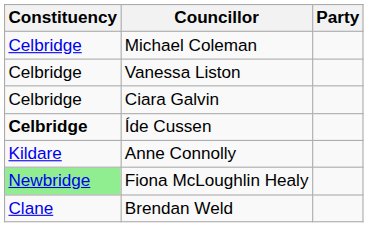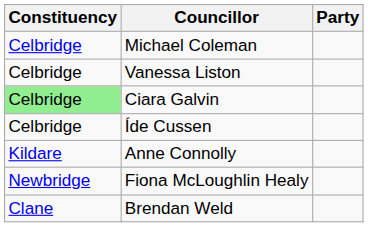(45, 99) no background -> (45, 99) lightgreen background
(48, 126) bold -> (45, 126) normal
(49, 180) lightgreen background -> (49, 180) no background
